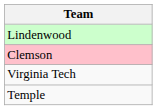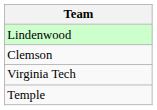(30, 54) pink background -> (30, 54) no background
